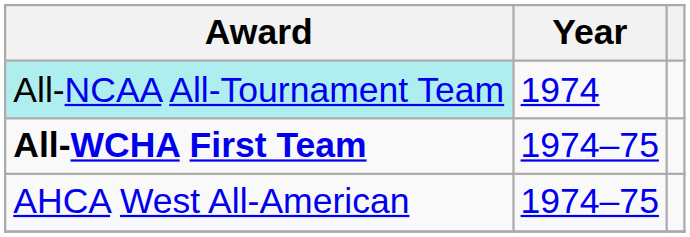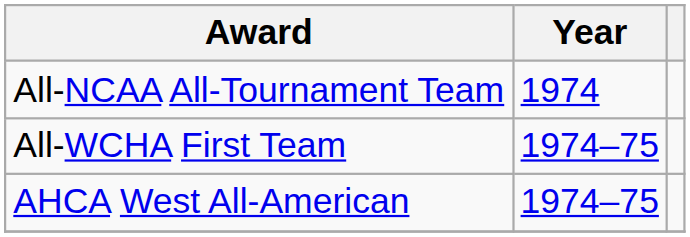(259, 88) paleturquoise background -> (259, 88) no background
(190, 145) bold -> (180, 145) normal
